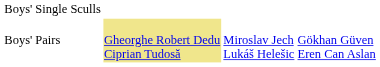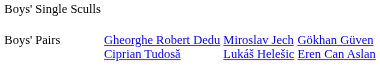(162, 47) khaki background -> (162, 47) no background
